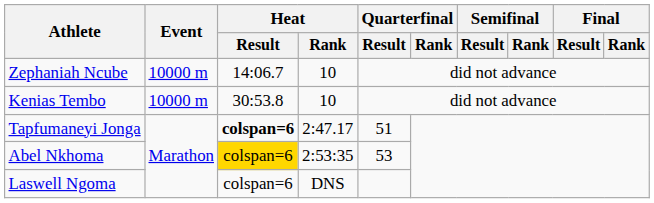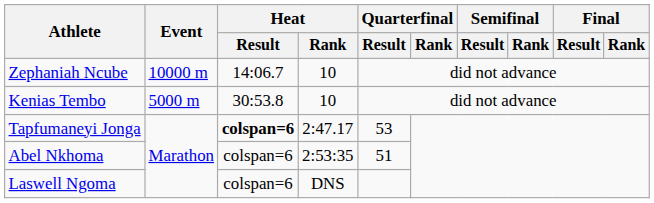(178, 100) 10000 m -> (174, 100) 5000 m
(384, 128) 51 -> (384, 128) 53
(258, 156) gold background -> (258, 156) no background
(384, 156) 53 -> (384, 156) 51
